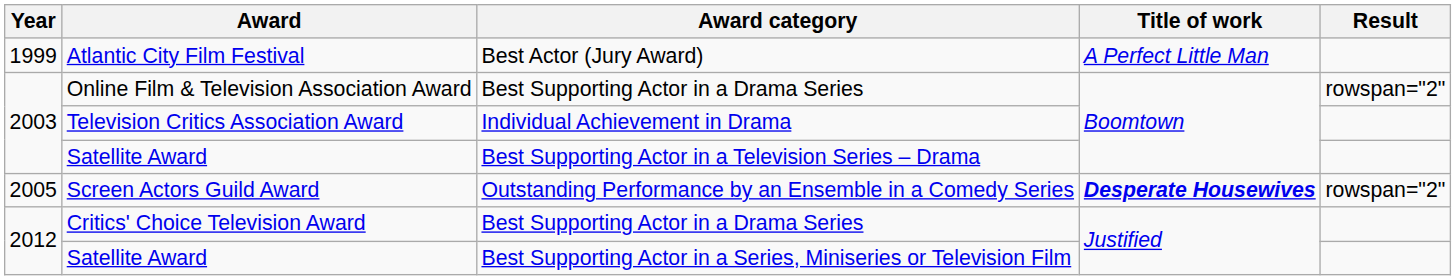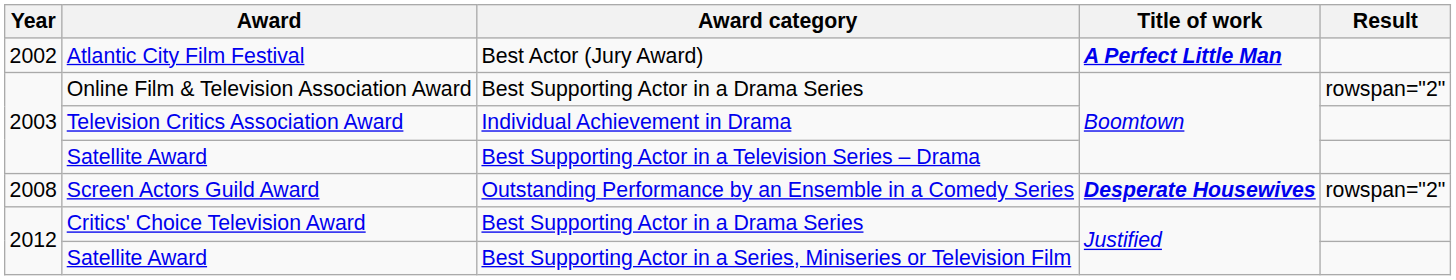(33, 55) 1999 -> (33, 55) 2002
(1176, 55) normal -> (1183, 55) bold
(33, 190) 2005 -> (33, 190) 2008
